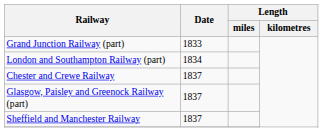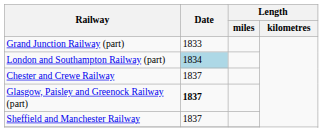(192, 60) no background -> (192, 60) lightblue background
(192, 98) normal -> (192, 98) bold
